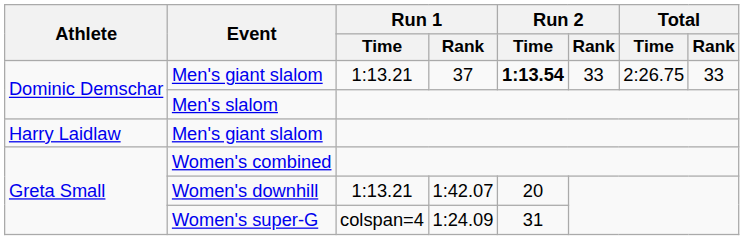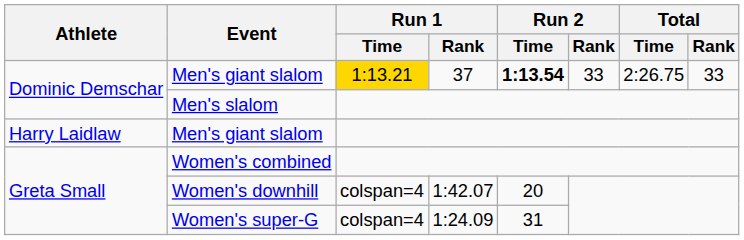(382, 76) no background -> (382, 76) gold background
(382, 191) 1:13.21 -> (382, 191) colspan=4
